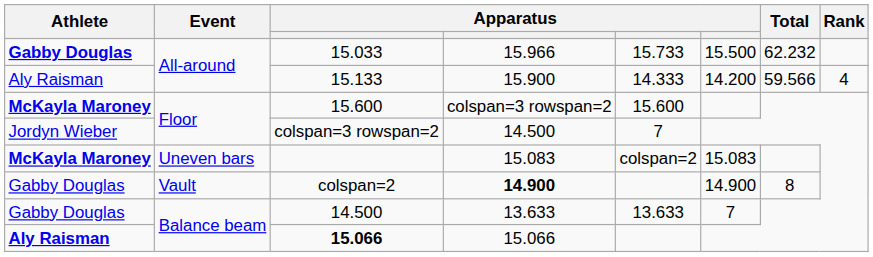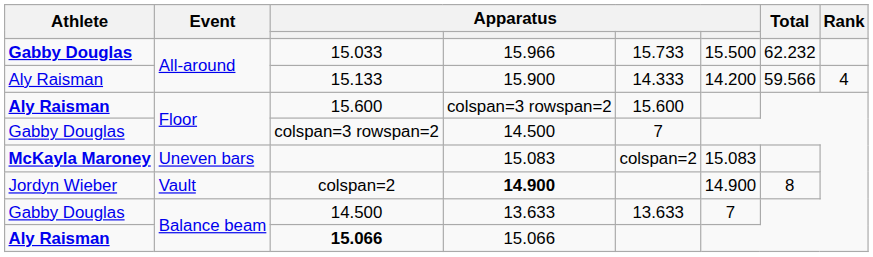(80, 106) McKayla Maroney -> (59, 106) Aly Raisman
(63, 132) Jordyn Wieber -> (67, 132) Gabby Douglas
(67, 186) Gabby Douglas -> (63, 186) Jordyn Wieber
